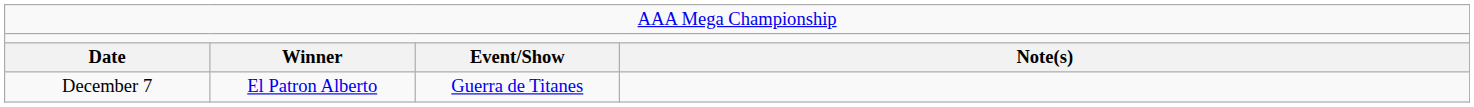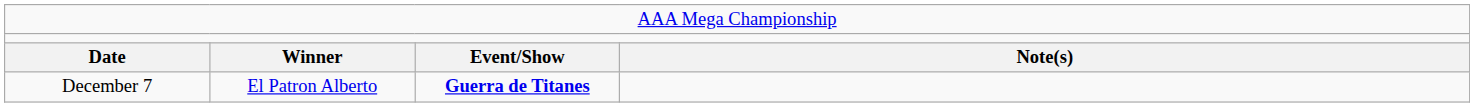(517, 86) normal -> (517, 86) bold
